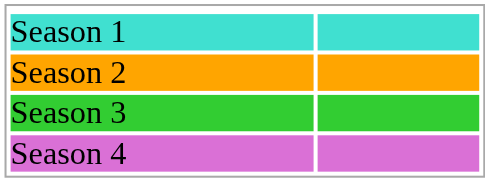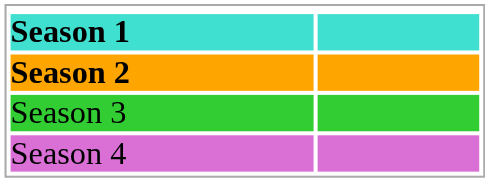(68, 31) normal -> (70, 31) bold
(68, 72) normal -> (70, 72) bold
